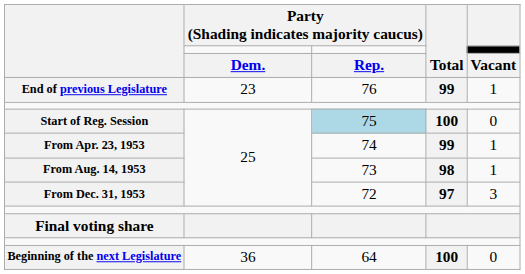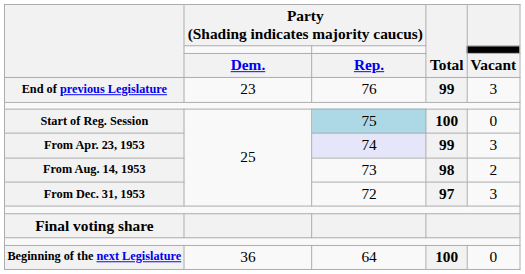(493, 89) 1 -> (493, 89) 3
(369, 145) no background -> (369, 145) lavender background
(493, 145) 1 -> (493, 145) 3
(493, 169) 1 -> (493, 169) 2
